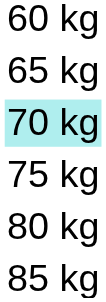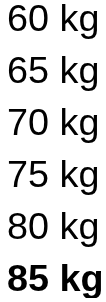(53, 122) paleturquoise background -> (53, 122) no background
(53, 278) normal -> (55, 278) bold
